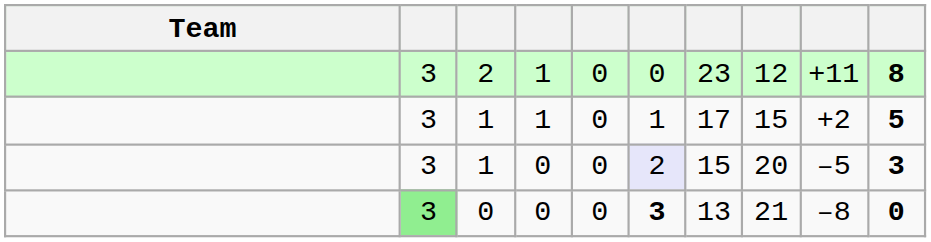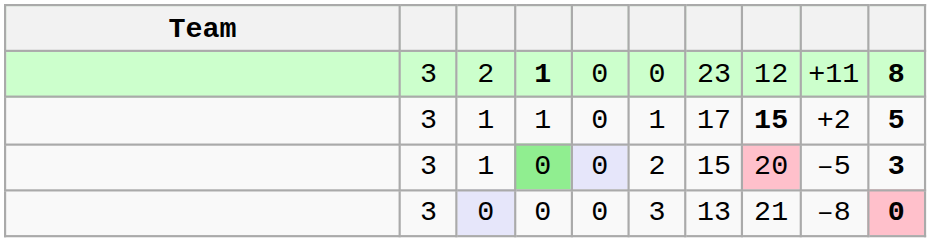(543, 74) normal -> (543, 74) bold
(771, 121) normal -> (771, 121) bold
(543, 167) no background -> (543, 167) lightgreen background
(600, 167) no background -> (600, 167) lavender background
(657, 167) lavender background -> (657, 167) no background
(771, 167) no background -> (771, 167) pink background
(429, 213) lightgreen background -> (429, 213) no background
(486, 213) no background -> (486, 213) lavender background
(657, 213) bold -> (657, 213) normal
(896, 213) no background -> (896, 213) pink background
